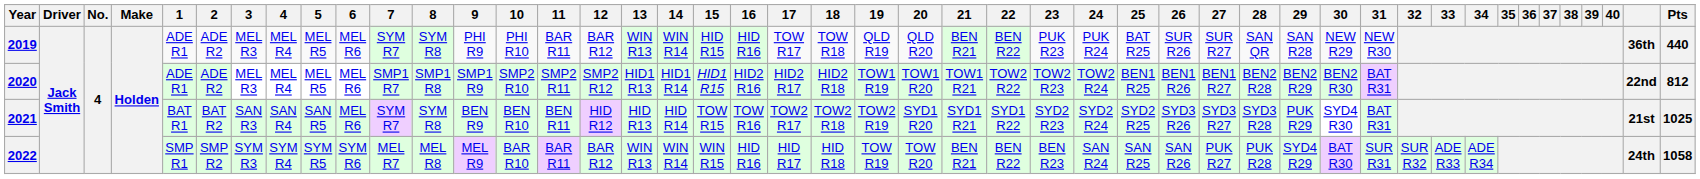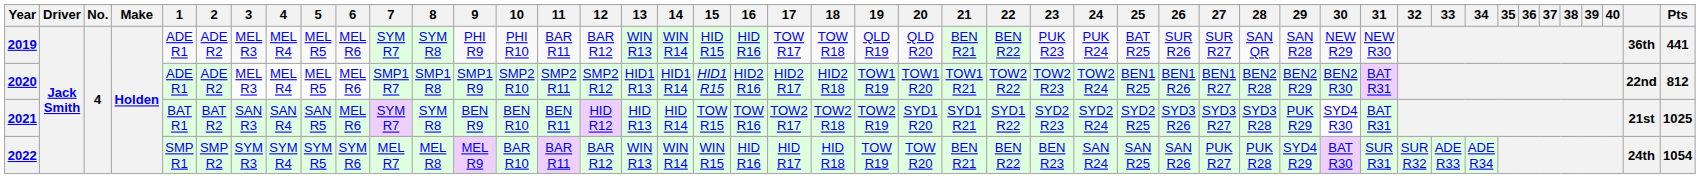(1678, 45) 440 -> (1678, 45) 441
(1678, 155) 1058 -> (1678, 155) 1054
